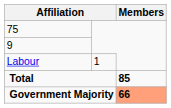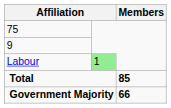(97, 62) no background -> (97, 62) lightgreen background
(124, 95) lightsalmon background -> (124, 95) no background
